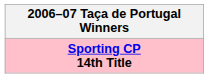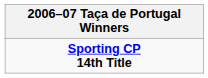(104, 55) pink background -> (104, 55) no background
